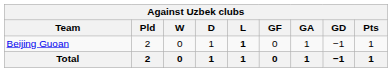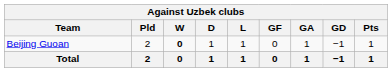(180, 43) normal -> (180, 43) bold
(243, 43) bold -> (243, 43) normal
